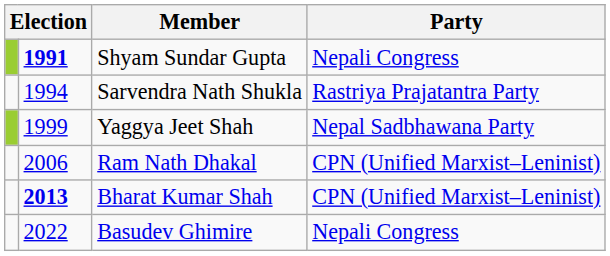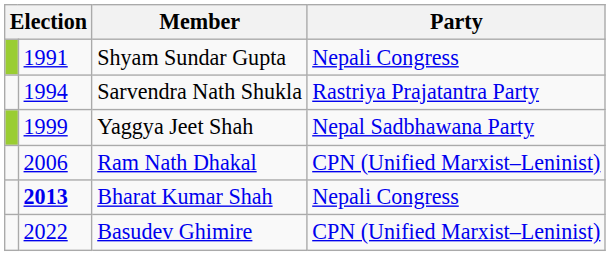(46, 57) bold -> (46, 57) normal
(456, 197) CPN (Unified Marxist–Leninist) -> (385, 197) Nepali Congress
(385, 232) Nepali Congress -> (456, 232) CPN (Unified Marxist–Leninist)
